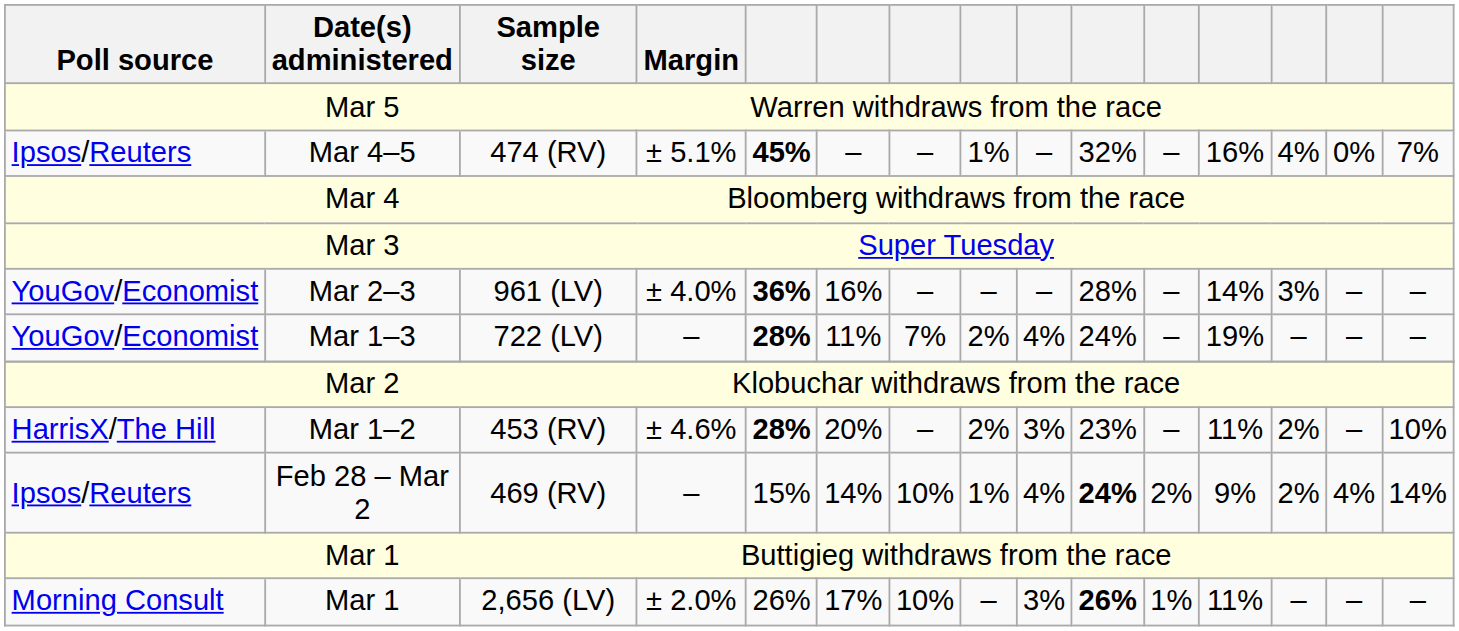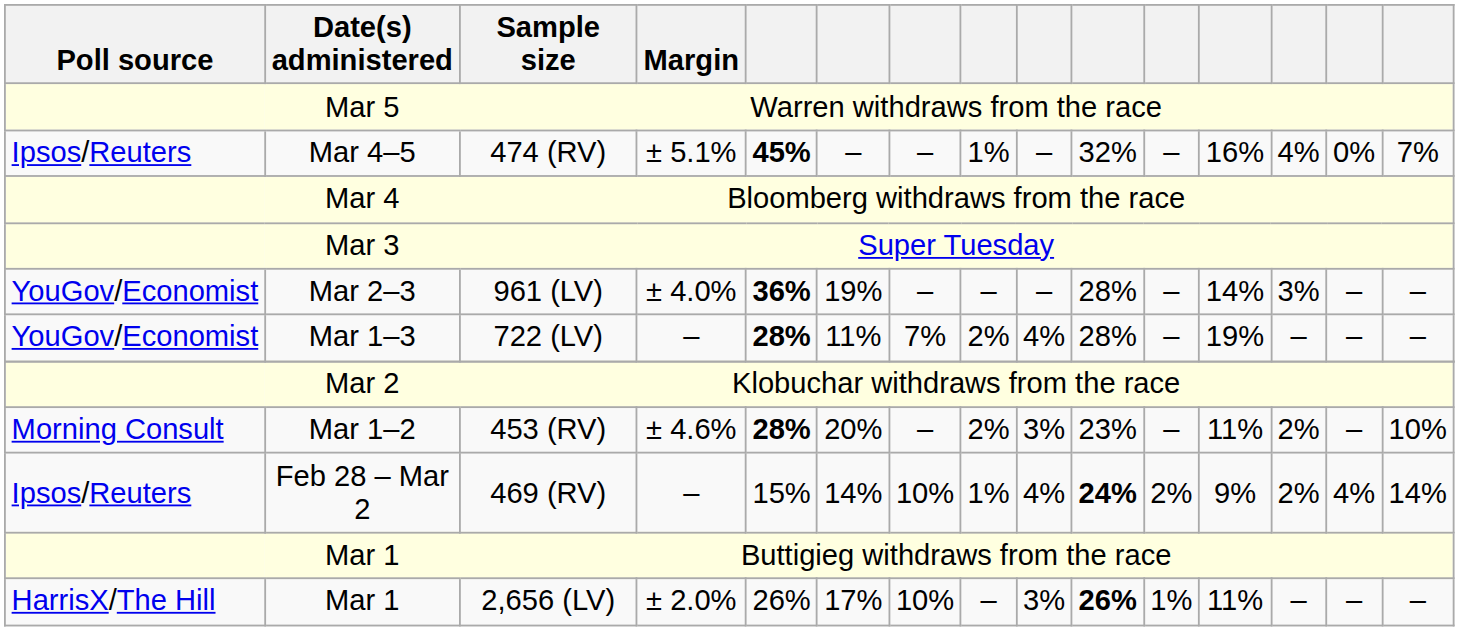(853, 291) 16% -> (853, 291) 19%
(1108, 337) 24% -> (1108, 337) 28%
(114, 429) HarrisX/The Hill -> (118, 429) Morning Consult
(118, 601) Morning Consult -> (114, 601) HarrisX/The Hill
